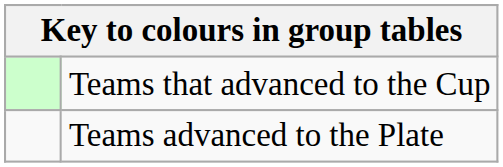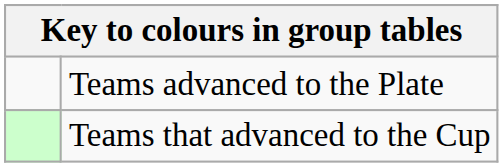rows swapped: (280, 82) <-> (256, 135)
